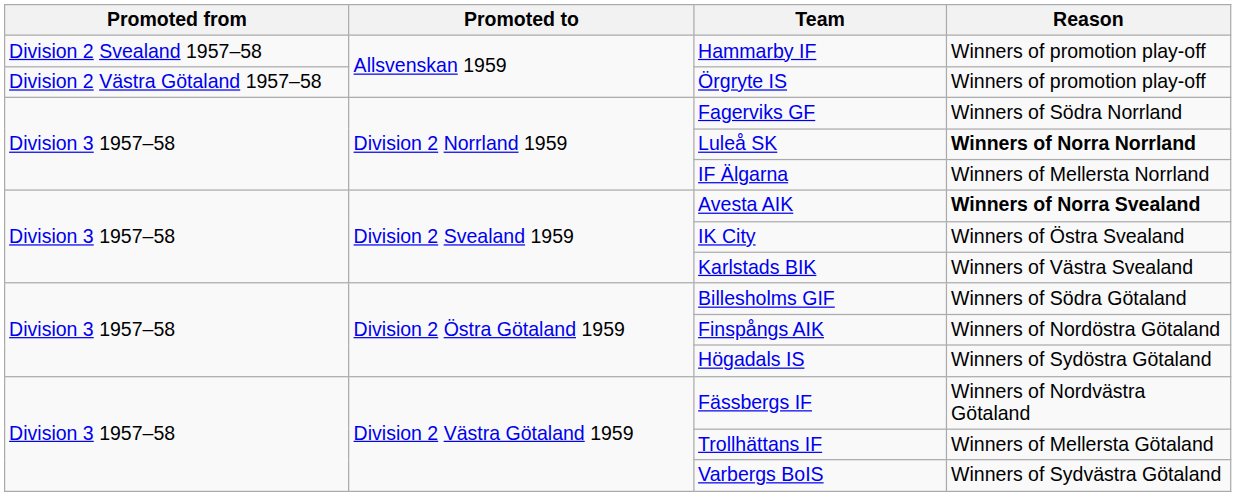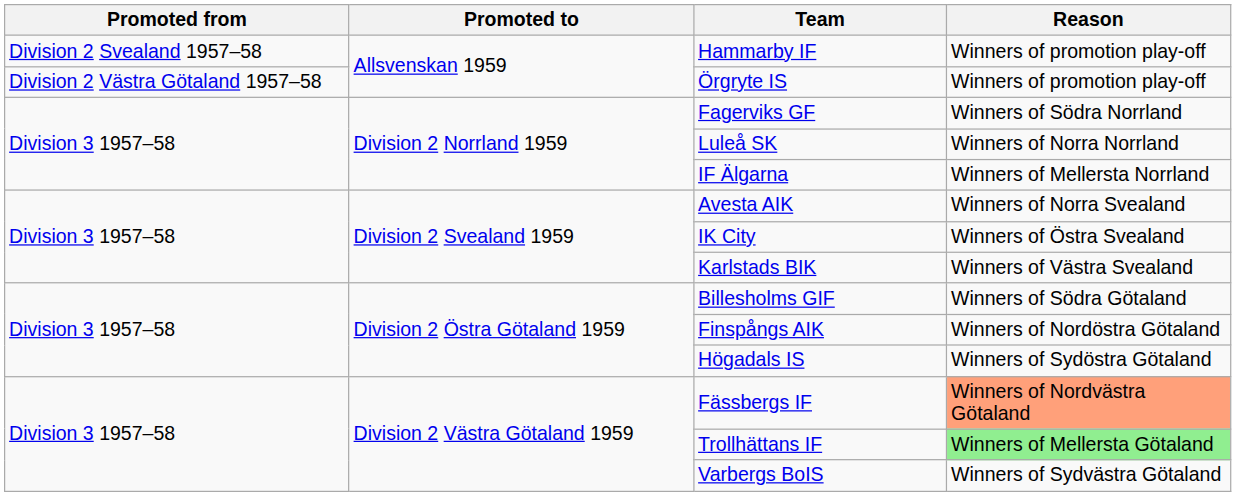(1074, 143) bold -> (1065, 143) normal
(1076, 205) bold -> (1068, 205) normal
(1048, 402) no background -> (1048, 402) lightsalmon background
(1082, 444) no background -> (1082, 444) lightgreen background
